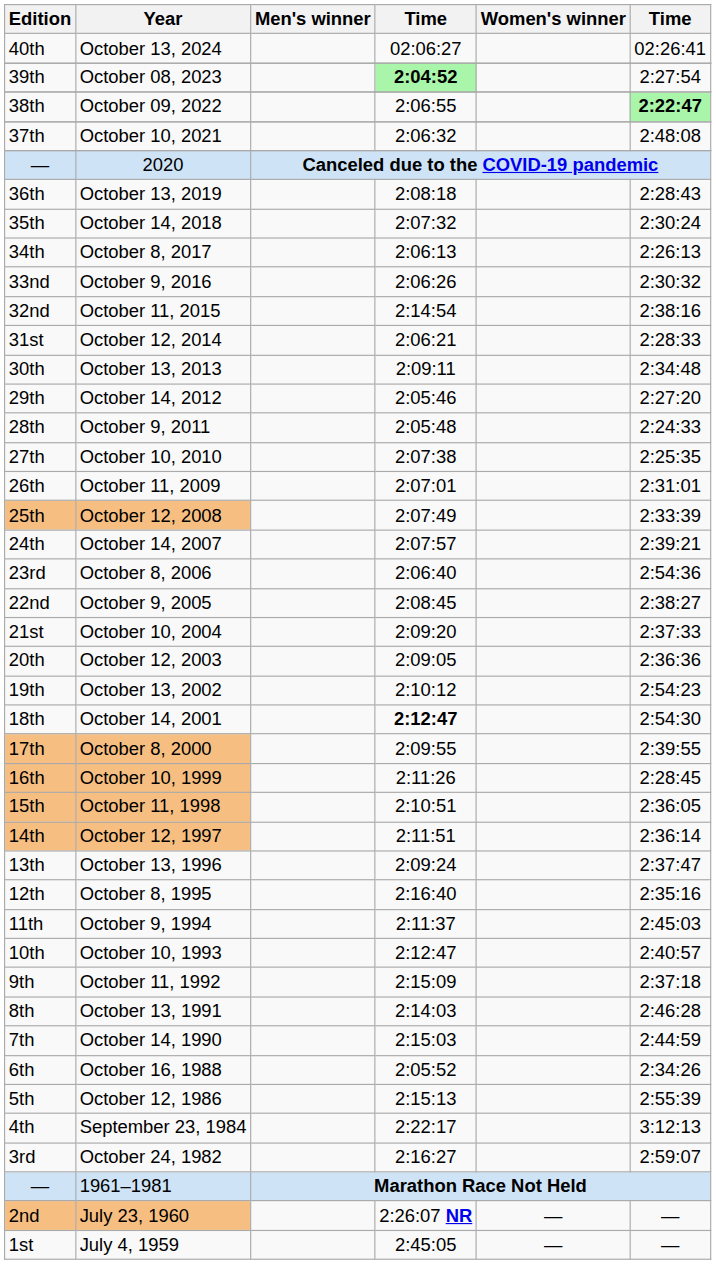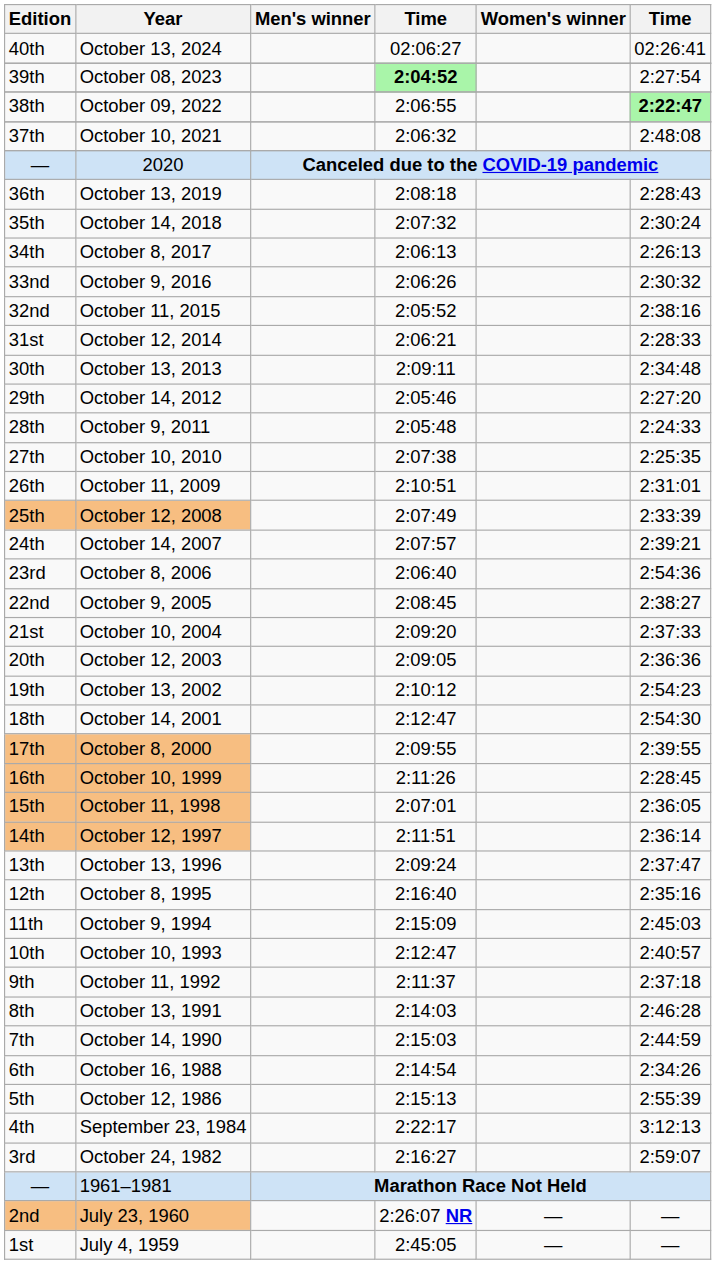(426, 310) 2:14:54 -> (426, 310) 2:05:52
(426, 485) 2:07:01 -> (426, 485) 2:10:51
(426, 719) bold -> (426, 719) normal
(426, 806) 2:10:51 -> (426, 806) 2:07:01
(426, 923) 2:11:37 -> (426, 923) 2:15:09
(426, 982) 2:15:09 -> (426, 982) 2:11:37
(426, 1069) 2:05:52 -> (426, 1069) 2:14:54
